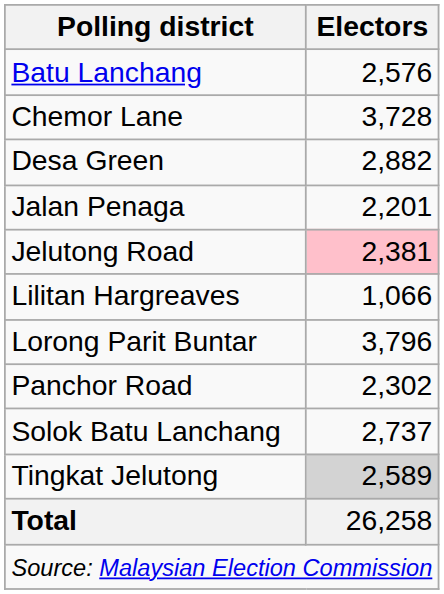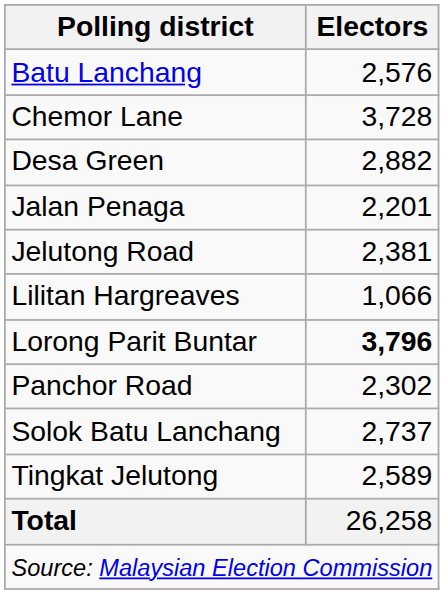(397, 251) pink background -> (397, 251) no background
(397, 341) normal -> (397, 341) bold
(397, 476) lightgrey background -> (397, 476) no background
